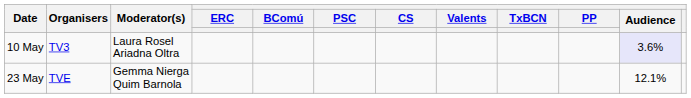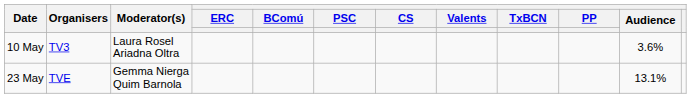(650, 47) lavender background -> (650, 47) no background
(650, 78) 12.1% -> (650, 78) 13.1%
